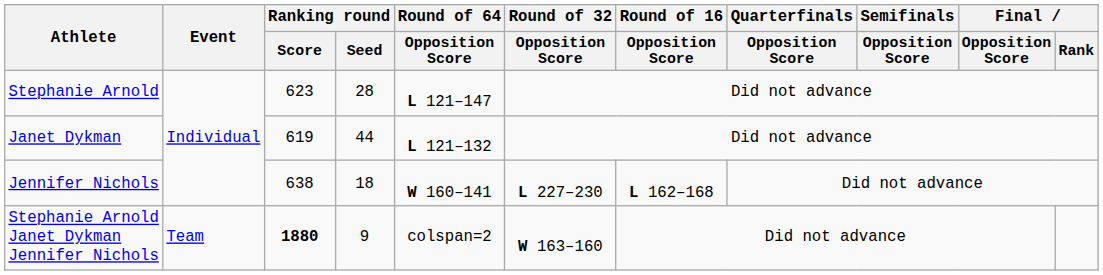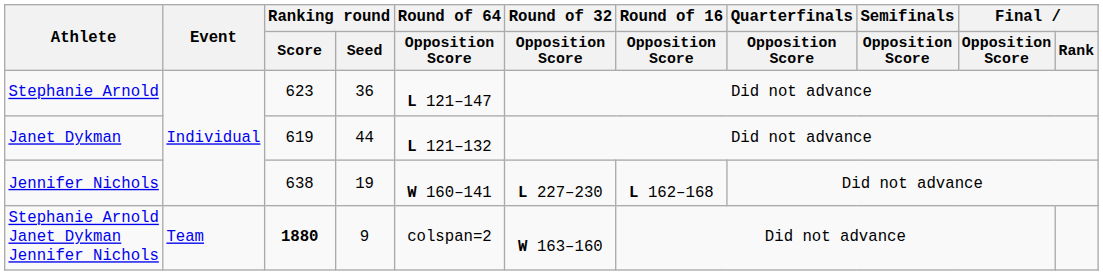(365, 93) 28 -> (365, 93) 36
(365, 183) 18 -> (365, 183) 19
